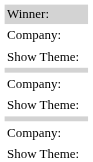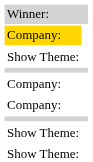(34, 35) no background -> (34, 35) gold background
(43, 105) Show Theme: -> (34, 105) Company:
(34, 132) Company: -> (43, 132) Show Theme:
